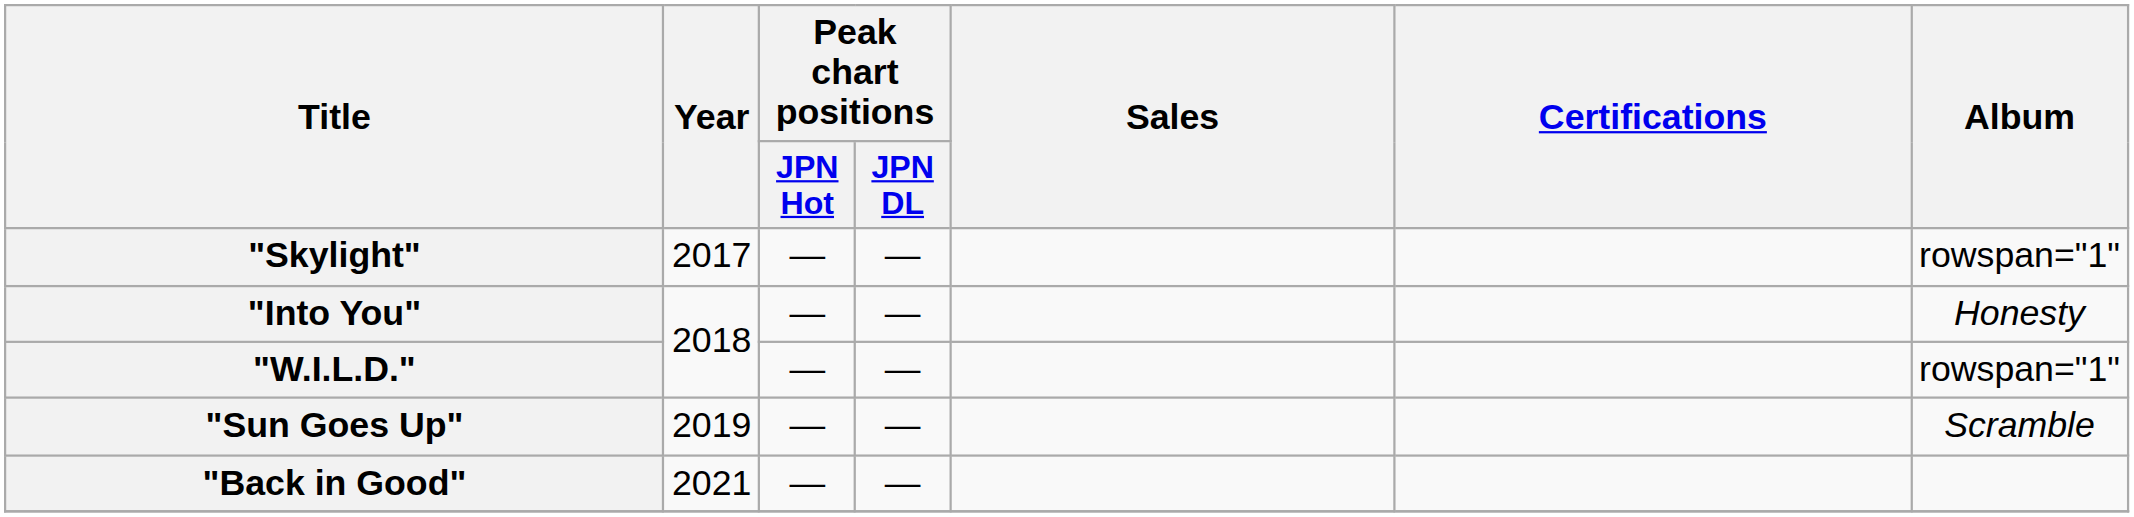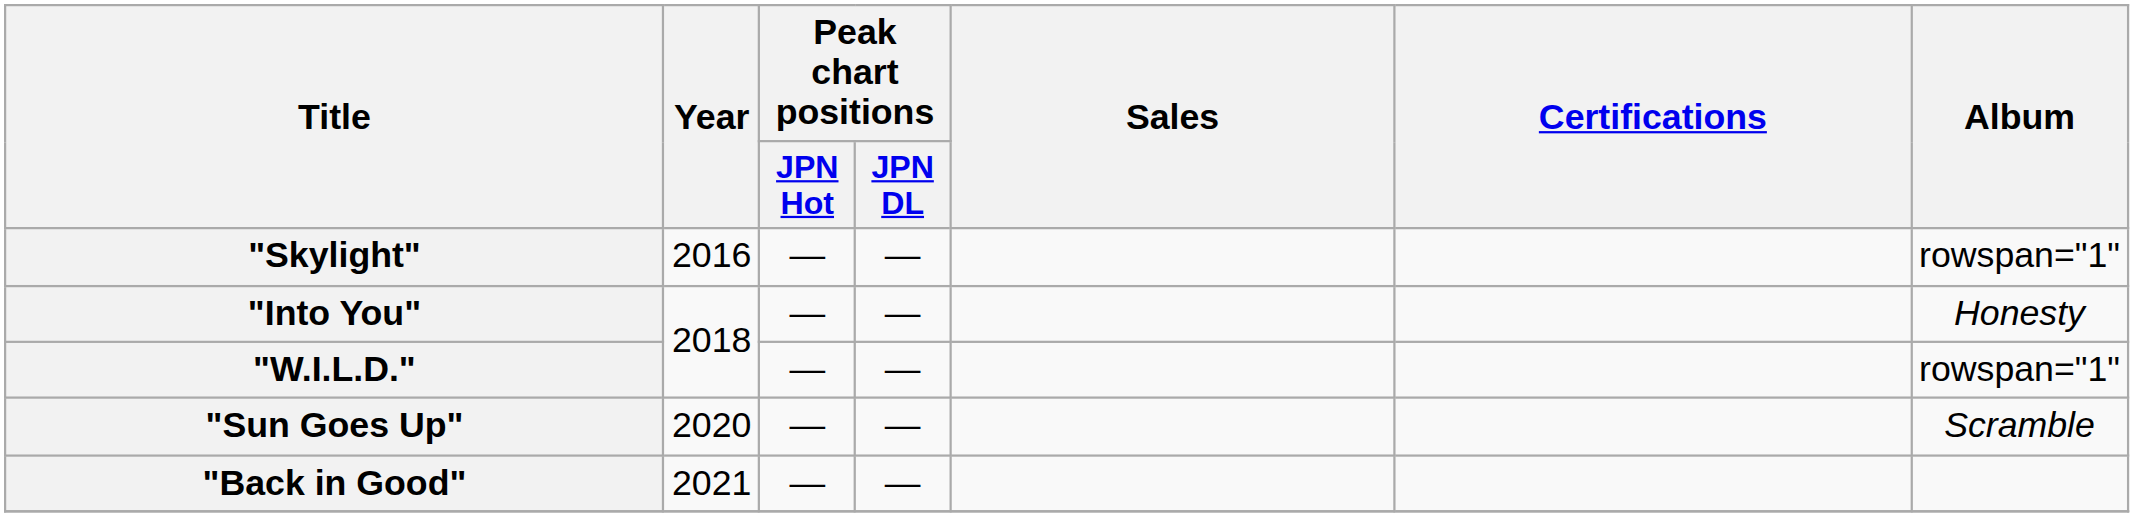(712, 256) 2017 -> (712, 256) 2016
(712, 425) 2019 -> (712, 425) 2020
